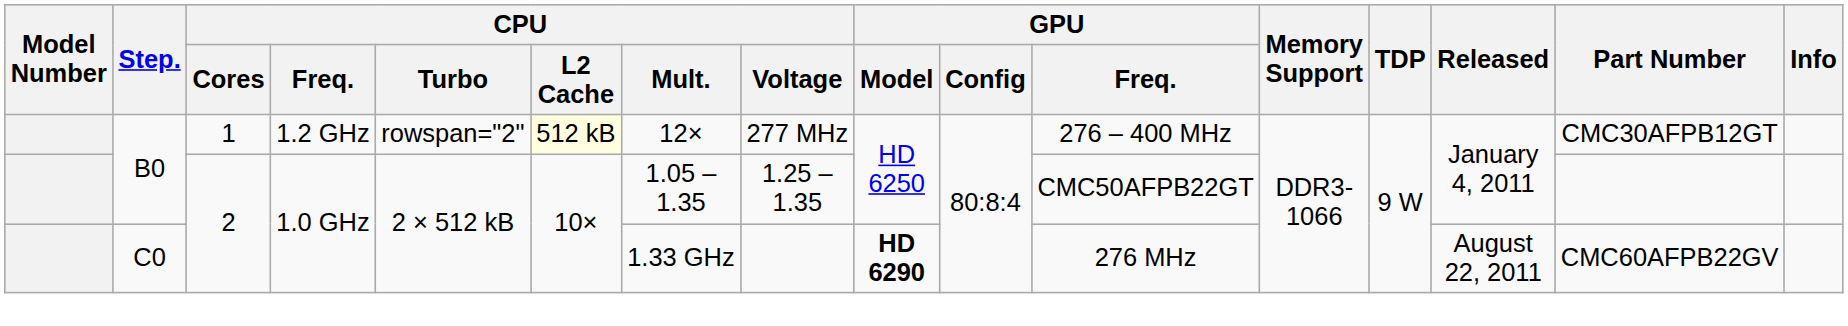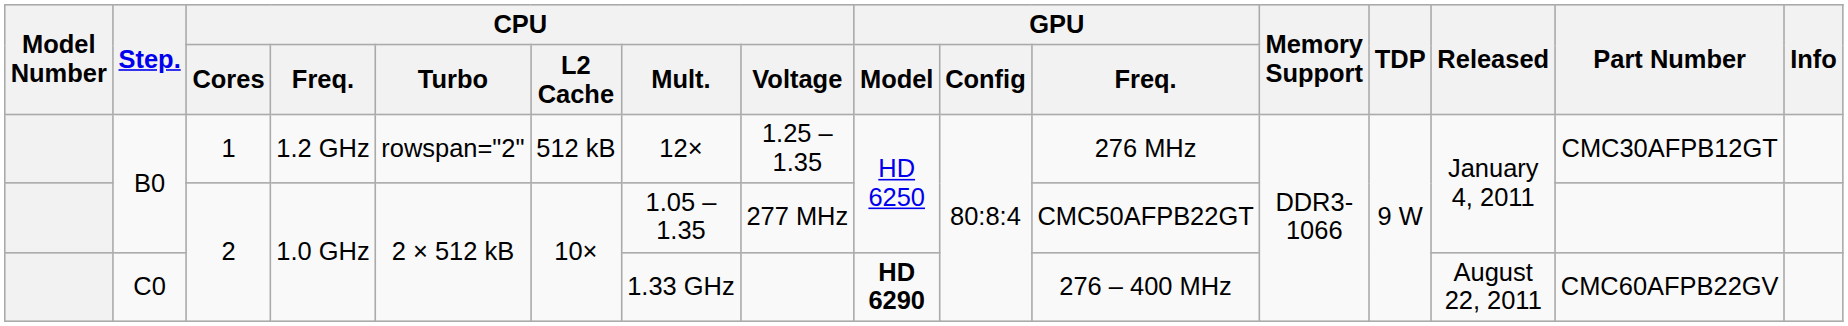(576, 133) lightyellow background -> (576, 148) no background
(797, 133) 277 MHz -> (797, 148) 1.25 – 1.35
(1146, 133) 276 – 400 MHz -> (1146, 148) 276 MHz
(797, 188) 1.25 – 1.35 -> (797, 217) 277 MHz
(1146, 257) 276 MHz -> (1146, 286) 276 – 400 MHz
